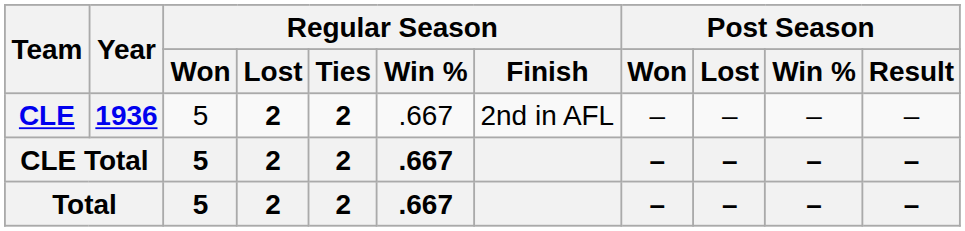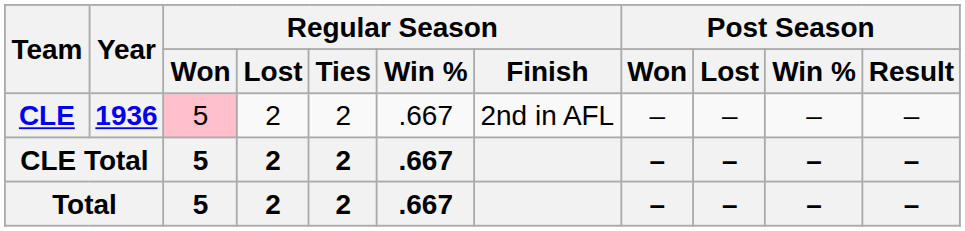(201, 116) no background -> (201, 116) pink background
(273, 116) bold -> (273, 116) normal
(343, 116) bold -> (343, 116) normal
